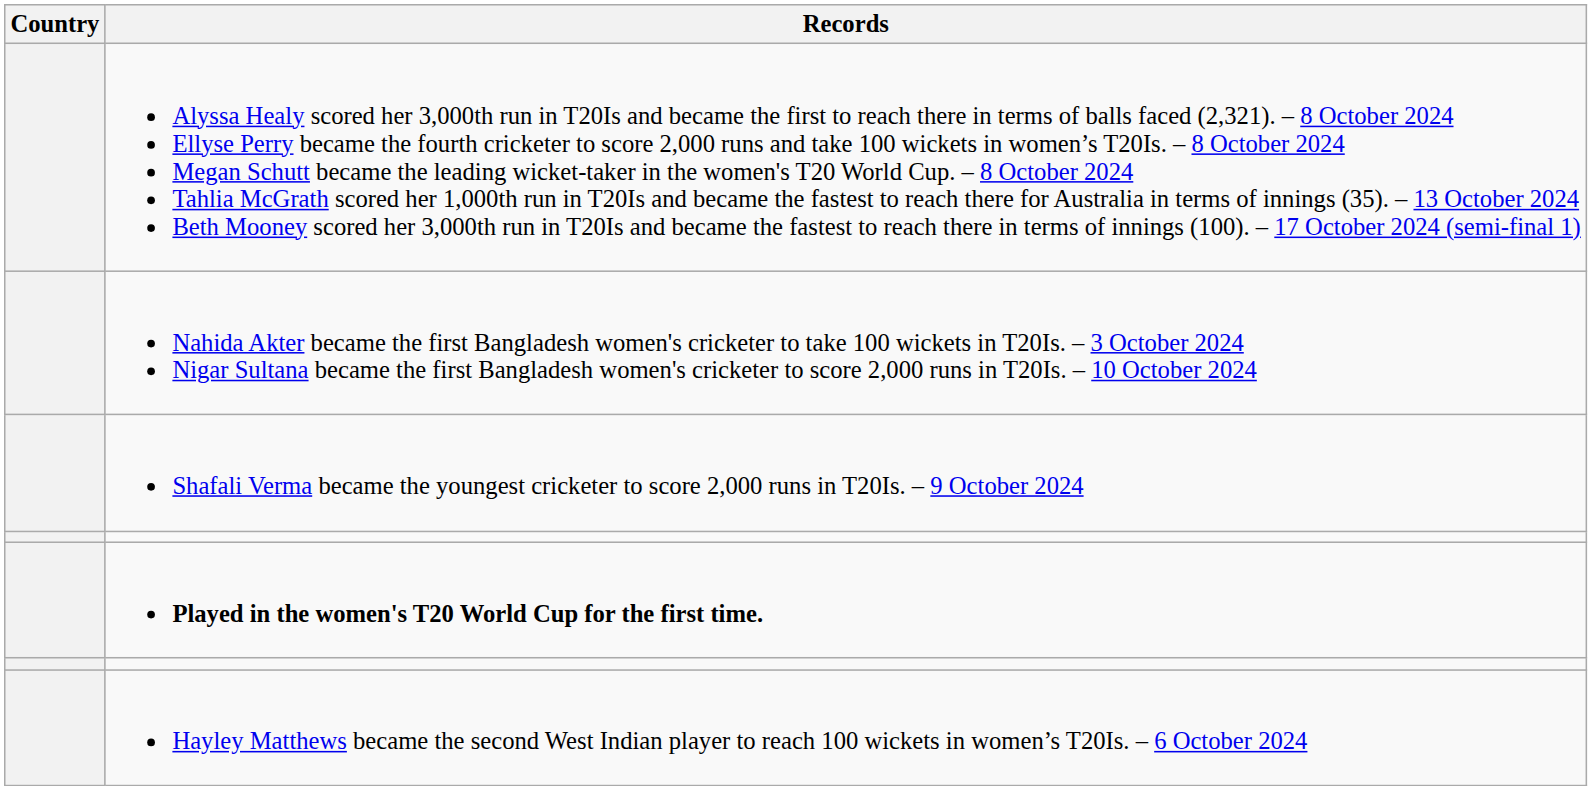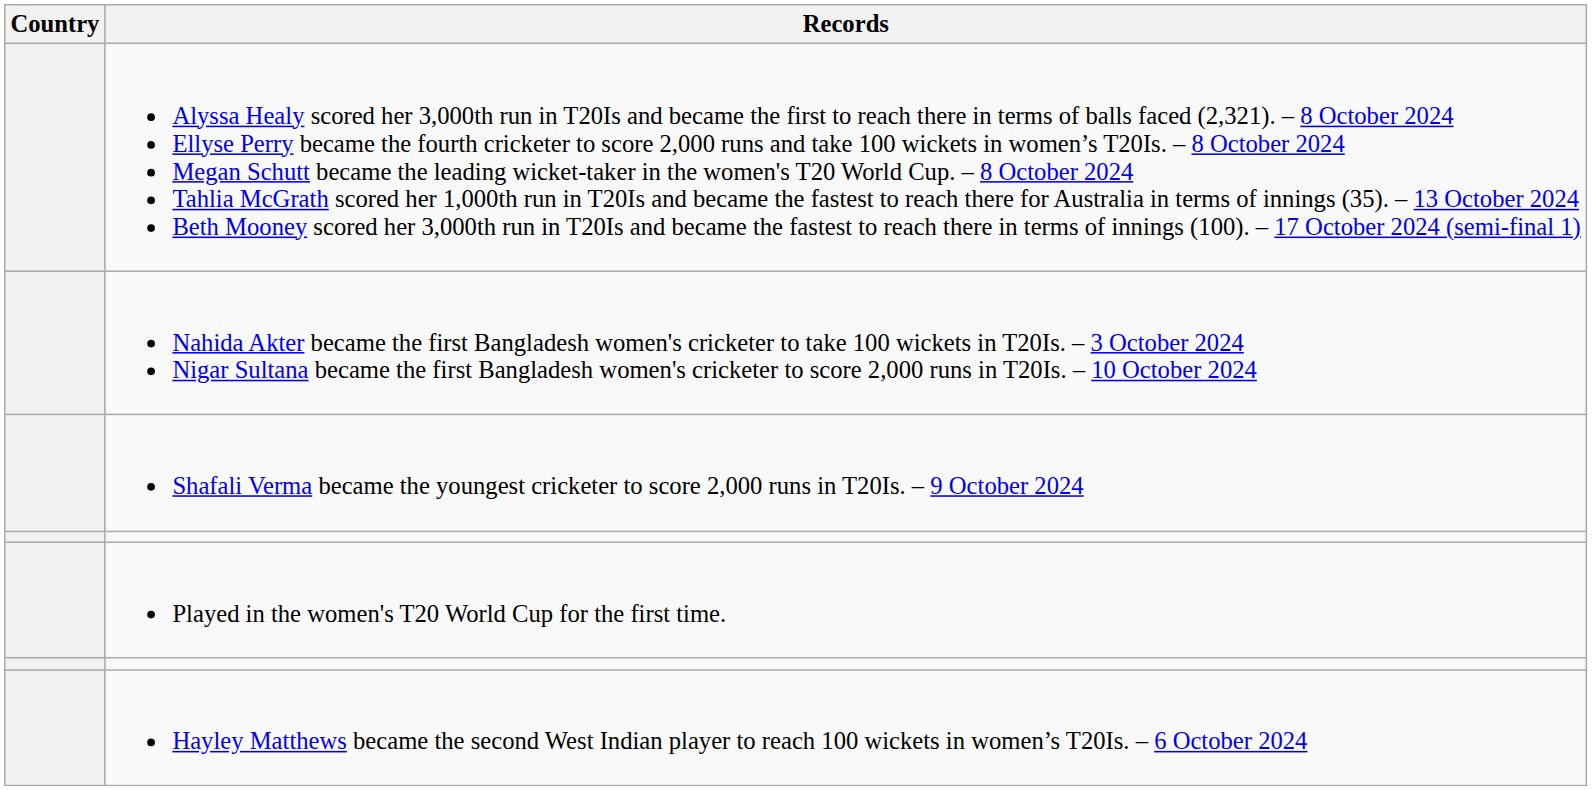(846, 614) bold -> (846, 614) normal
